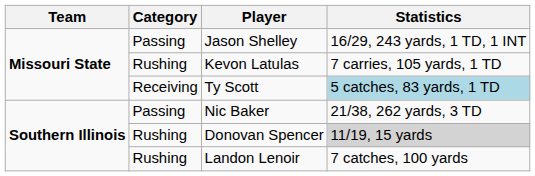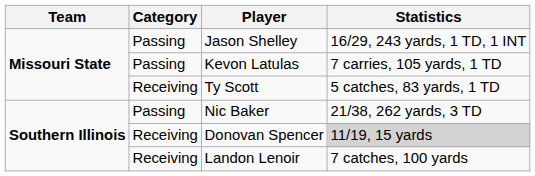(160, 64) Rushing -> (159, 64) Passing
(415, 87) lightblue background -> (415, 87) no background
(160, 135) Rushing -> (165, 135) Receiving
(160, 158) Rushing -> (165, 158) Receiving
